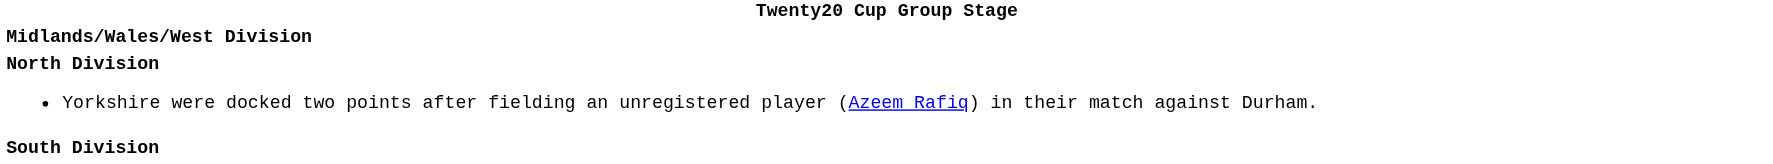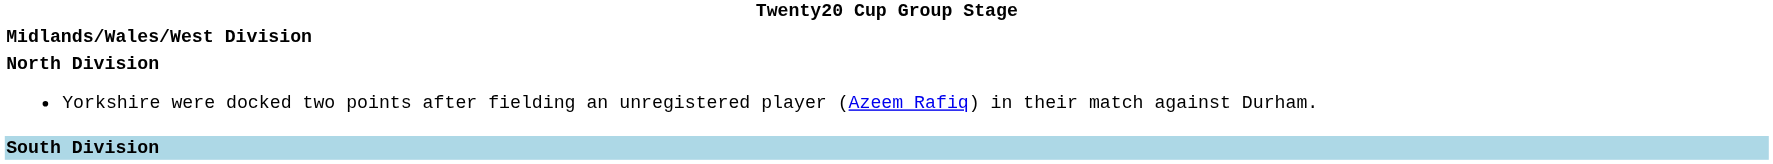(83, 148) no background -> (83, 148) lightblue background
